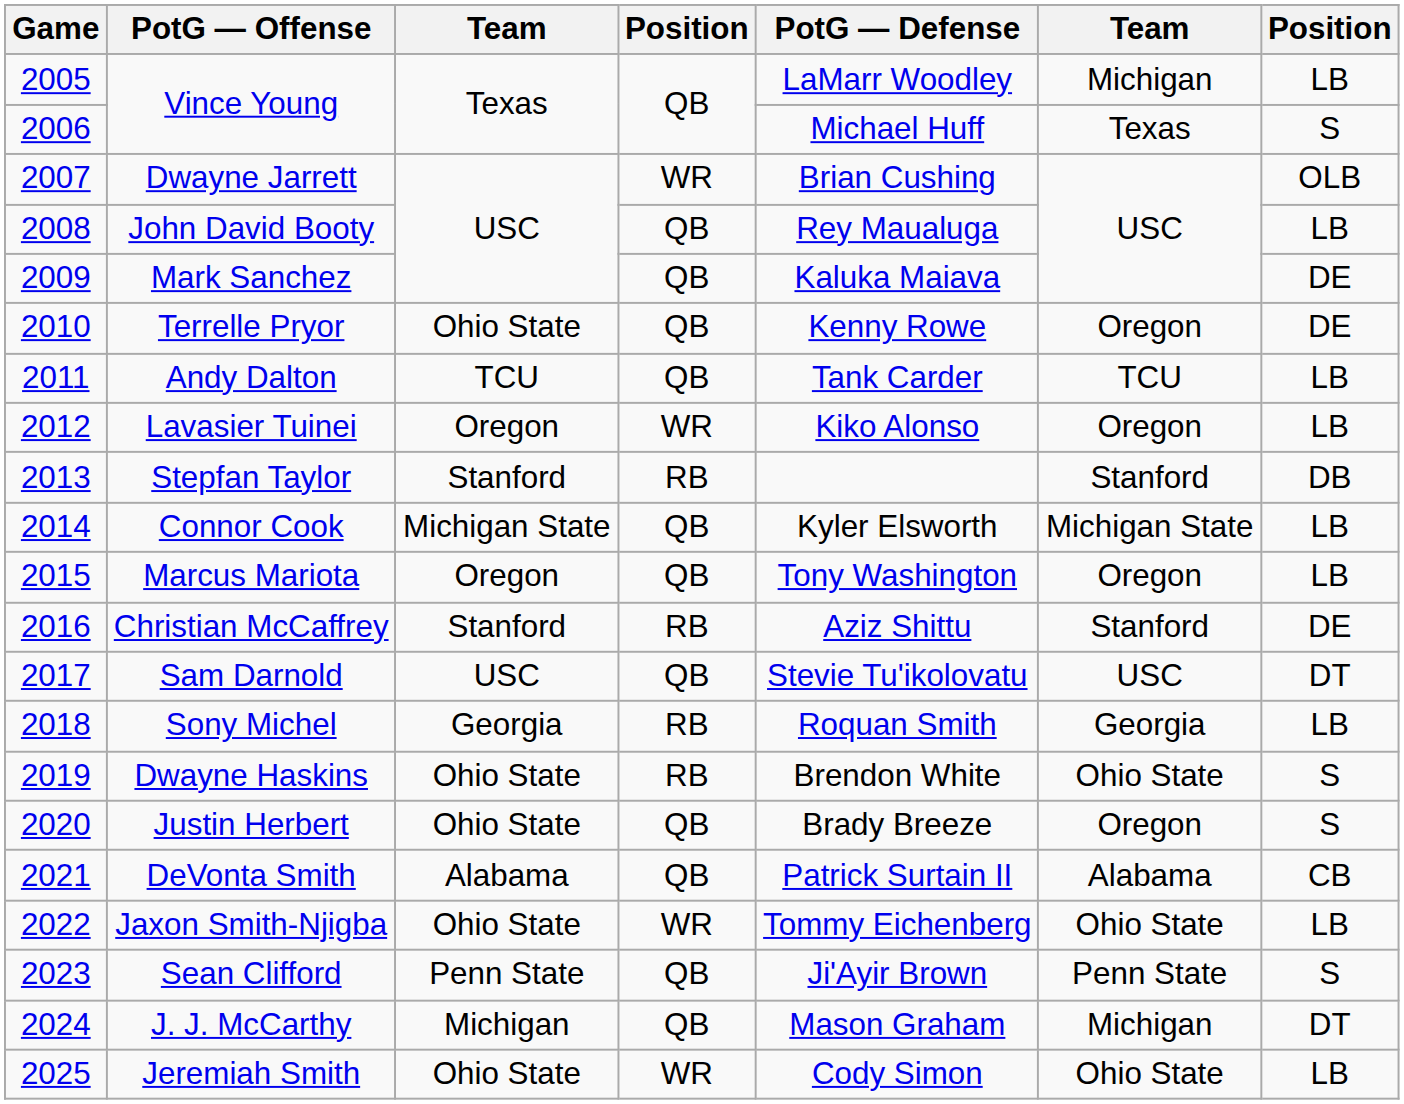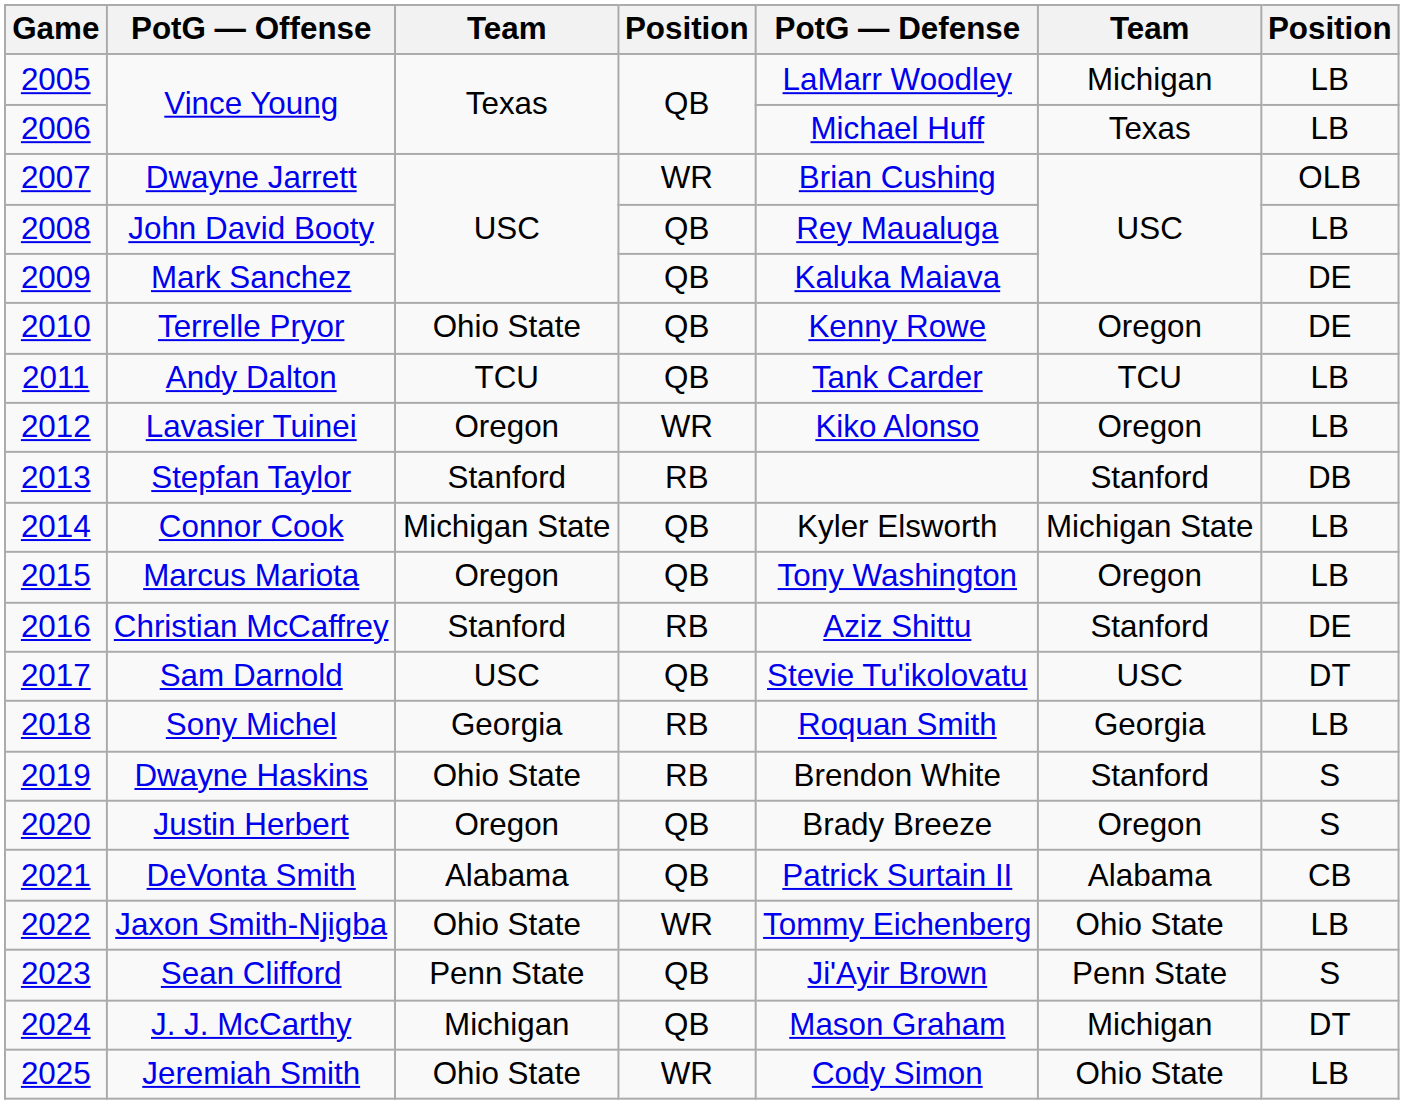(1330, 128) S -> (1330, 128) LB
(1150, 775) Ohio State -> (1150, 775) Stanford
(507, 825) Ohio State -> (507, 825) Oregon
